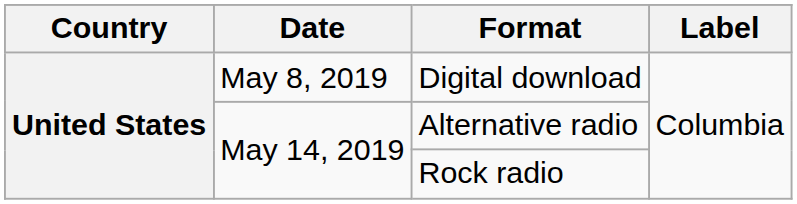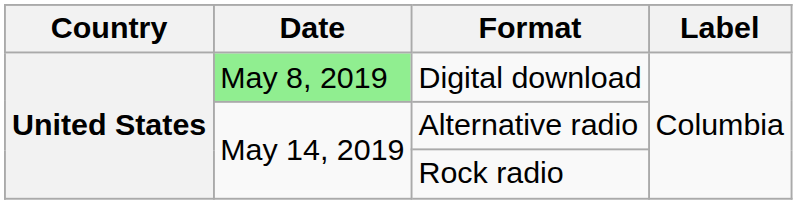(304, 76) no background -> (304, 76) lightgreen background
